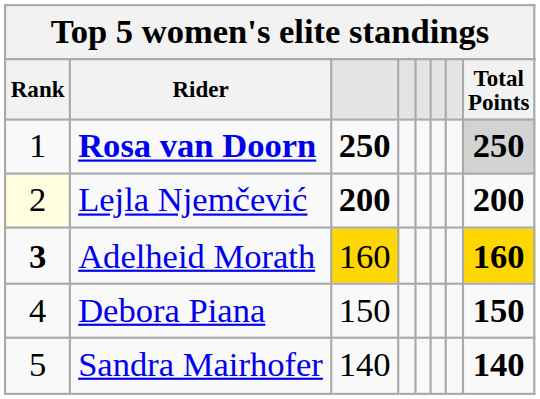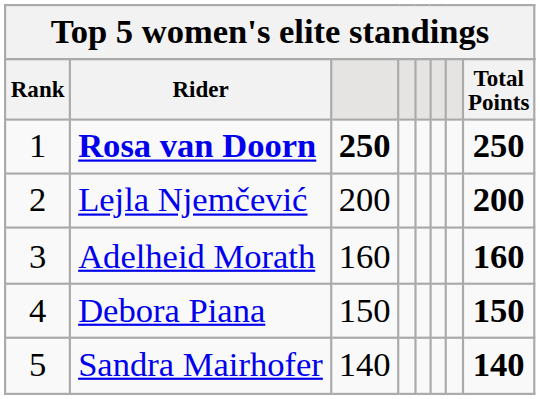(499, 145) lightgrey background -> (499, 145) no background
(38, 200) lightyellow background -> (38, 200) no background
(365, 200) bold -> (365, 200) normal
(38, 255) bold -> (38, 255) normal
(365, 255) gold background -> (365, 255) no background
(499, 255) gold background -> (499, 255) no background
